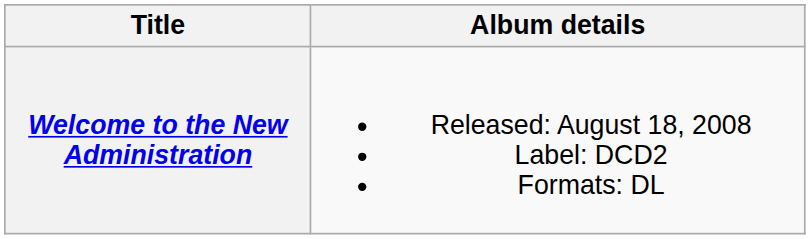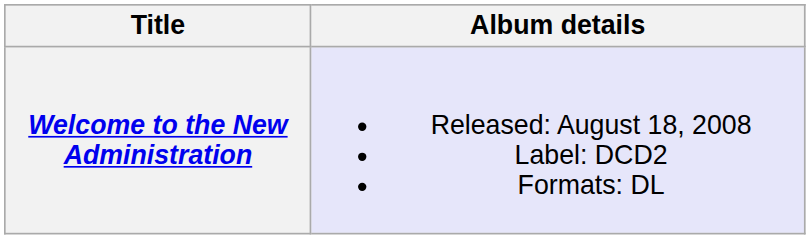(558, 155) no background -> (558, 155) lavender background
